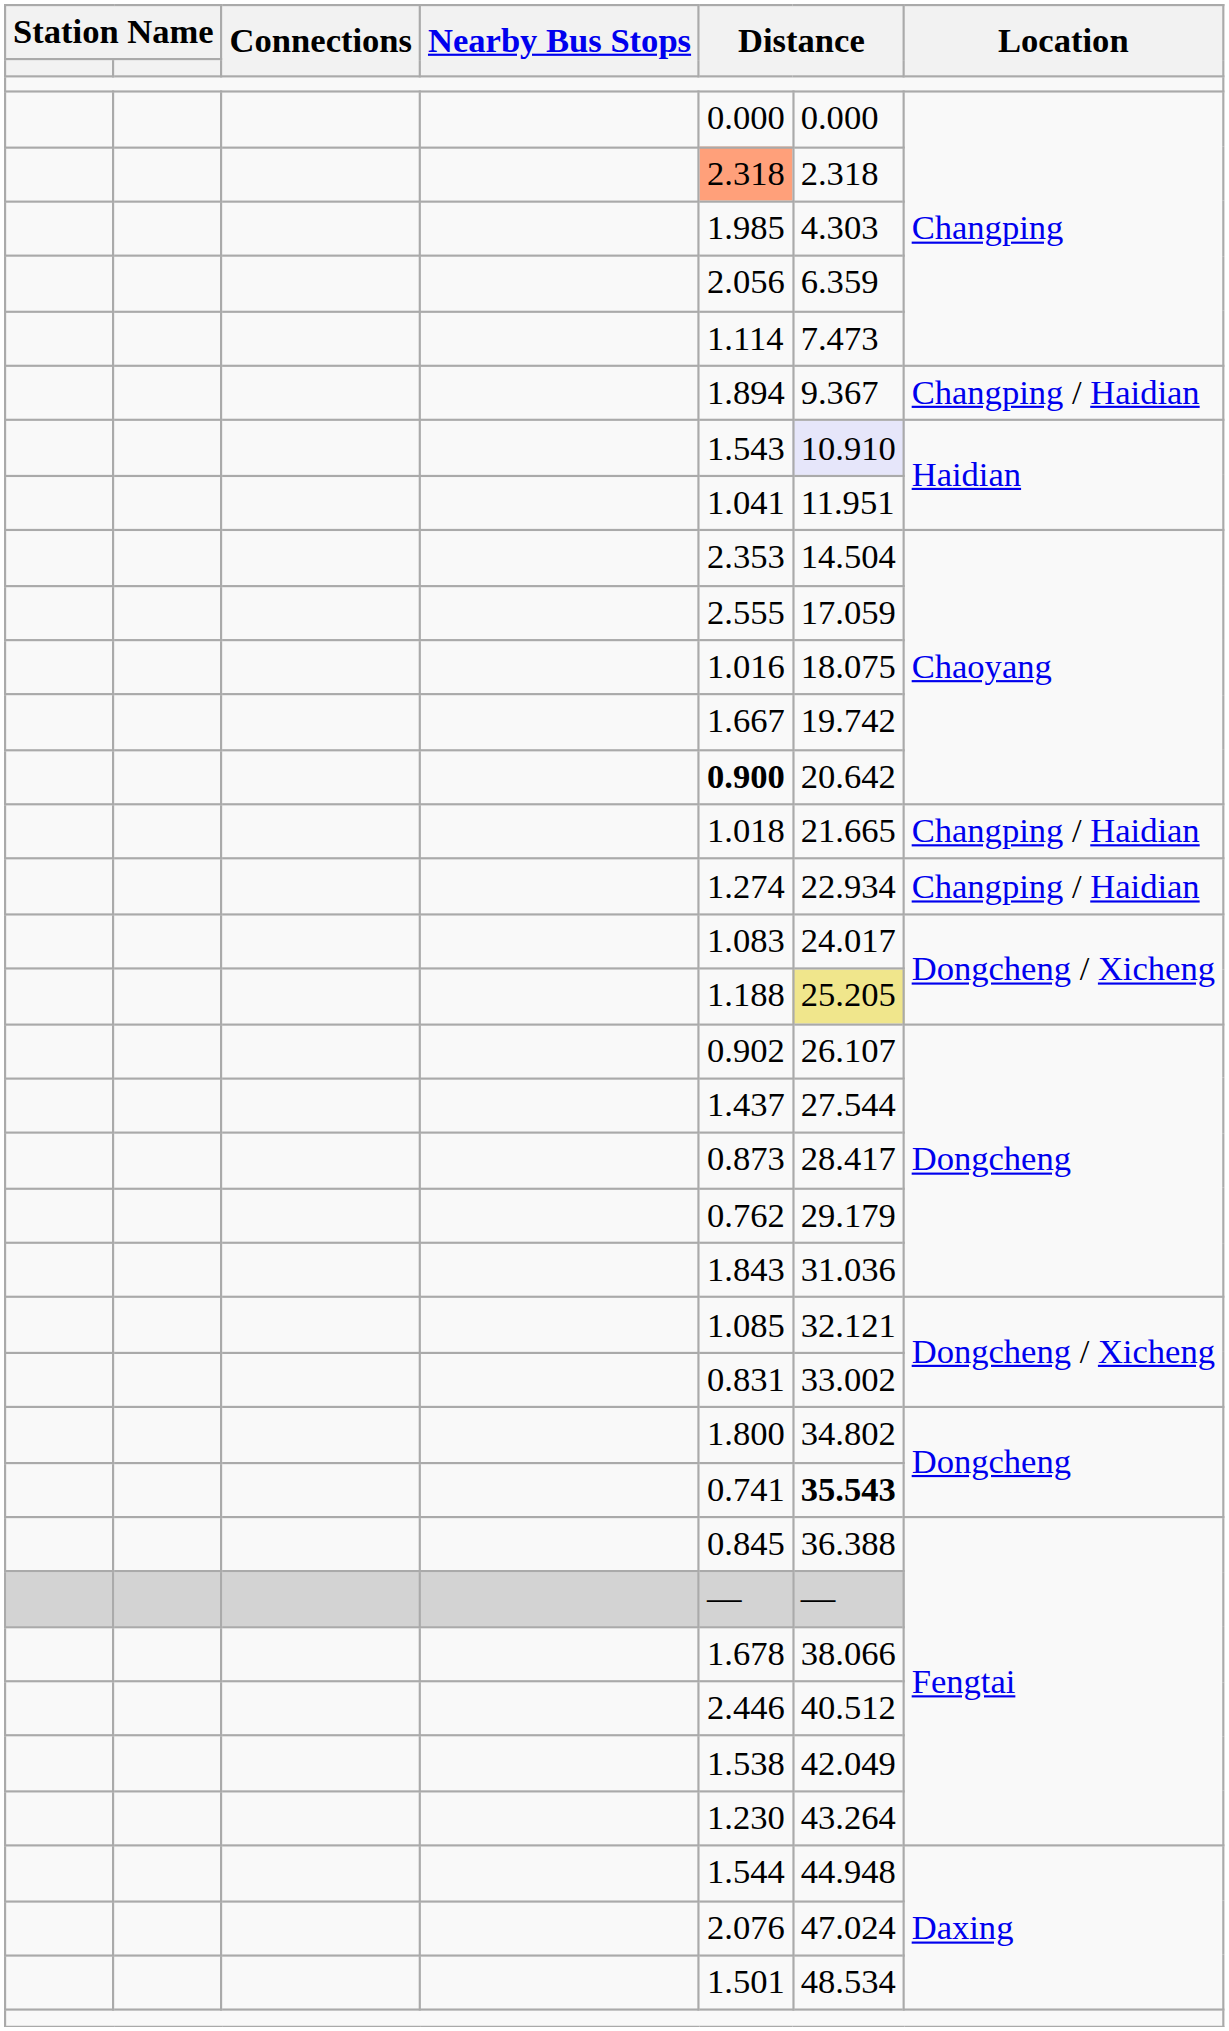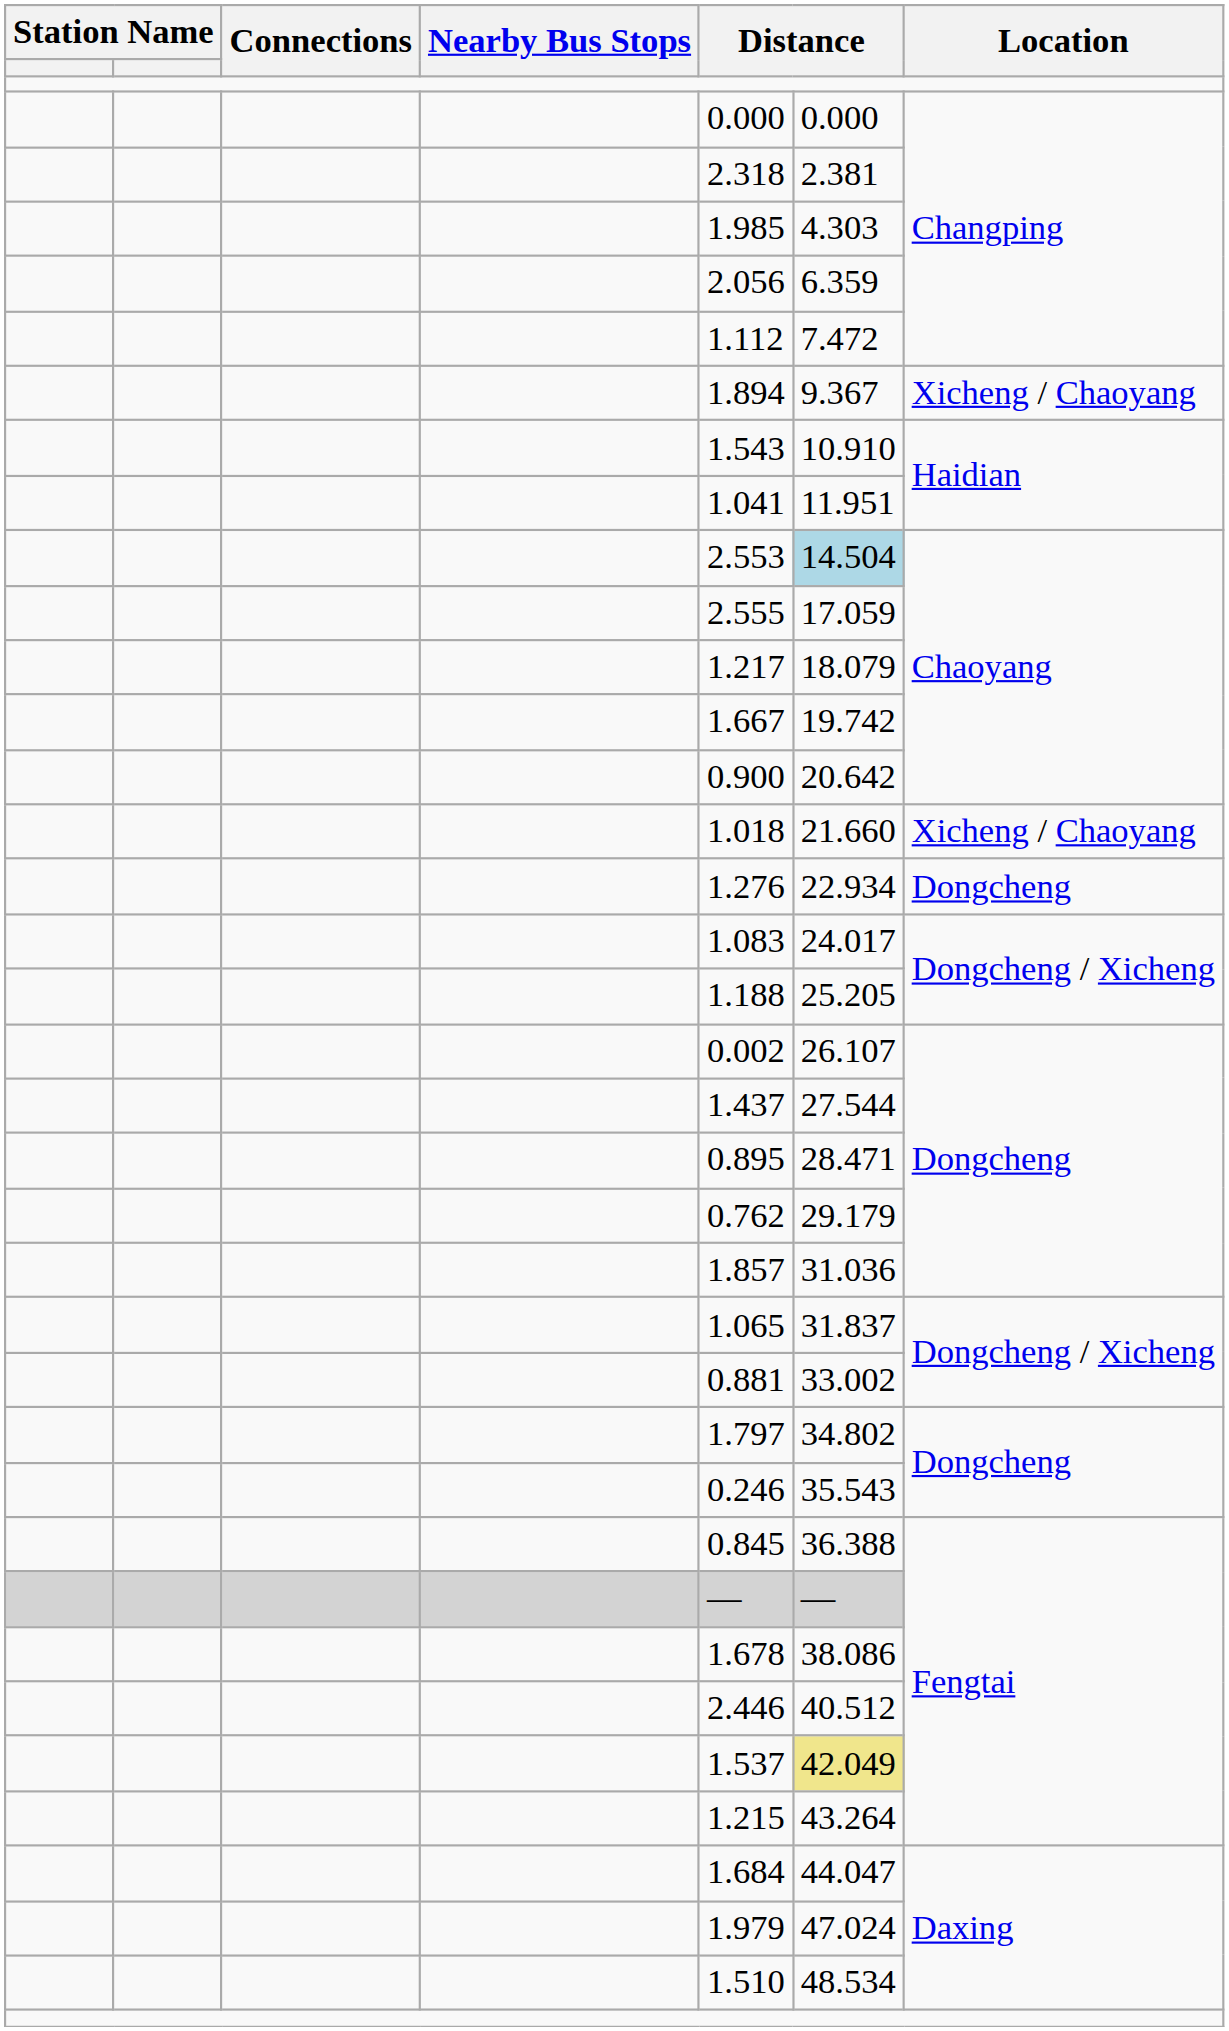(746, 173) lightsalmon background -> (746, 173) no background
(840, 173) 2.318 -> (840, 173) 2.381
(745, 337) 1.114 -> (745, 337) 1.112
(840, 337) 7.473 -> (840, 337) 7.472
(1056, 392) Changping / Haidian -> (1054, 392) Xicheng / Chaoyang
(848, 447) lavender background -> (848, 447) no background
(746, 557) 2.353 -> (746, 557) 2.553
(848, 557) no background -> (848, 557) lightblue background
(746, 666) 1.016 -> (746, 666) 1.217
(848, 666) 18.075 -> (848, 666) 18.079
(746, 776) bold -> (746, 776) normal
(848, 831) 21.665 -> (848, 831) 21.660
(1056, 831) Changping / Haidian -> (1054, 831) Xicheng / Chaoyang
(746, 885) 1.274 -> (746, 885) 1.276
(1056, 885) Changping / Haidian -> (991, 885) Dongcheng
(848, 995) khaki background -> (848, 995) no background
(746, 1050) 0.902 -> (746, 1050) 0.002
(746, 1159) 0.873 -> (746, 1159) 0.895
(848, 1159) 28.417 -> (848, 1159) 28.471
(746, 1269) 1.843 -> (746, 1269) 1.857
(746, 1324) 1.085 -> (746, 1324) 1.065
(848, 1324) 32.121 -> (848, 1324) 31.837
(746, 1379) 0.831 -> (746, 1379) 0.881
(746, 1434) 1.800 -> (746, 1434) 1.797
(746, 1488) 0.741 -> (746, 1488) 0.246
(848, 1488) bold -> (848, 1488) normal
(848, 1653) 38.066 -> (848, 1653) 38.086
(746, 1762) 1.538 -> (746, 1762) 1.537
(848, 1762) no background -> (848, 1762) khaki background
(746, 1817) 1.230 -> (746, 1817) 1.215
(746, 1872) 1.544 -> (746, 1872) 1.684
(848, 1872) 44.948 -> (848, 1872) 44.047
(746, 1927) 2.076 -> (746, 1927) 1.979
(746, 1982) 1.501 -> (746, 1982) 1.510
